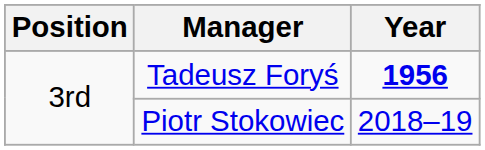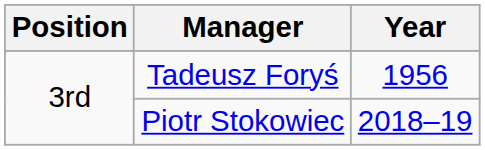(415, 74) bold -> (415, 74) normal
